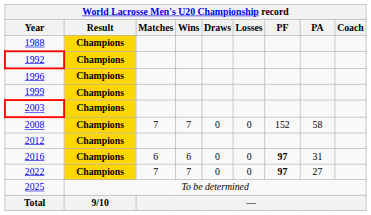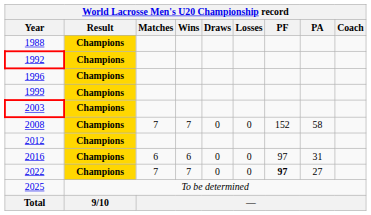(282, 156) bold -> (282, 156) normal
